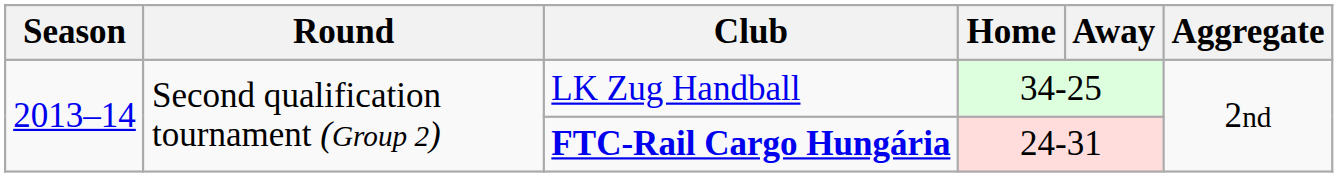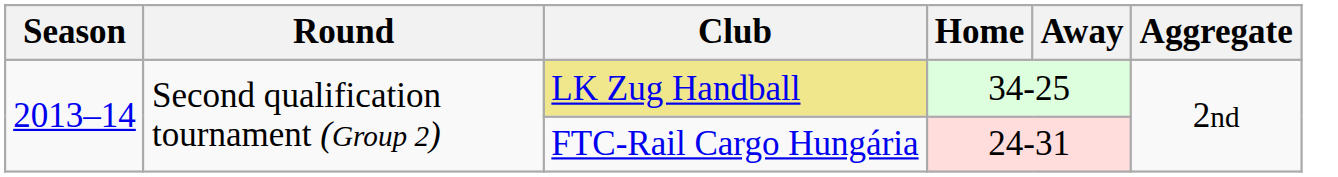(676, 87) no background -> (676, 87) khaki background
(751, 143) bold -> (735, 143) normal
